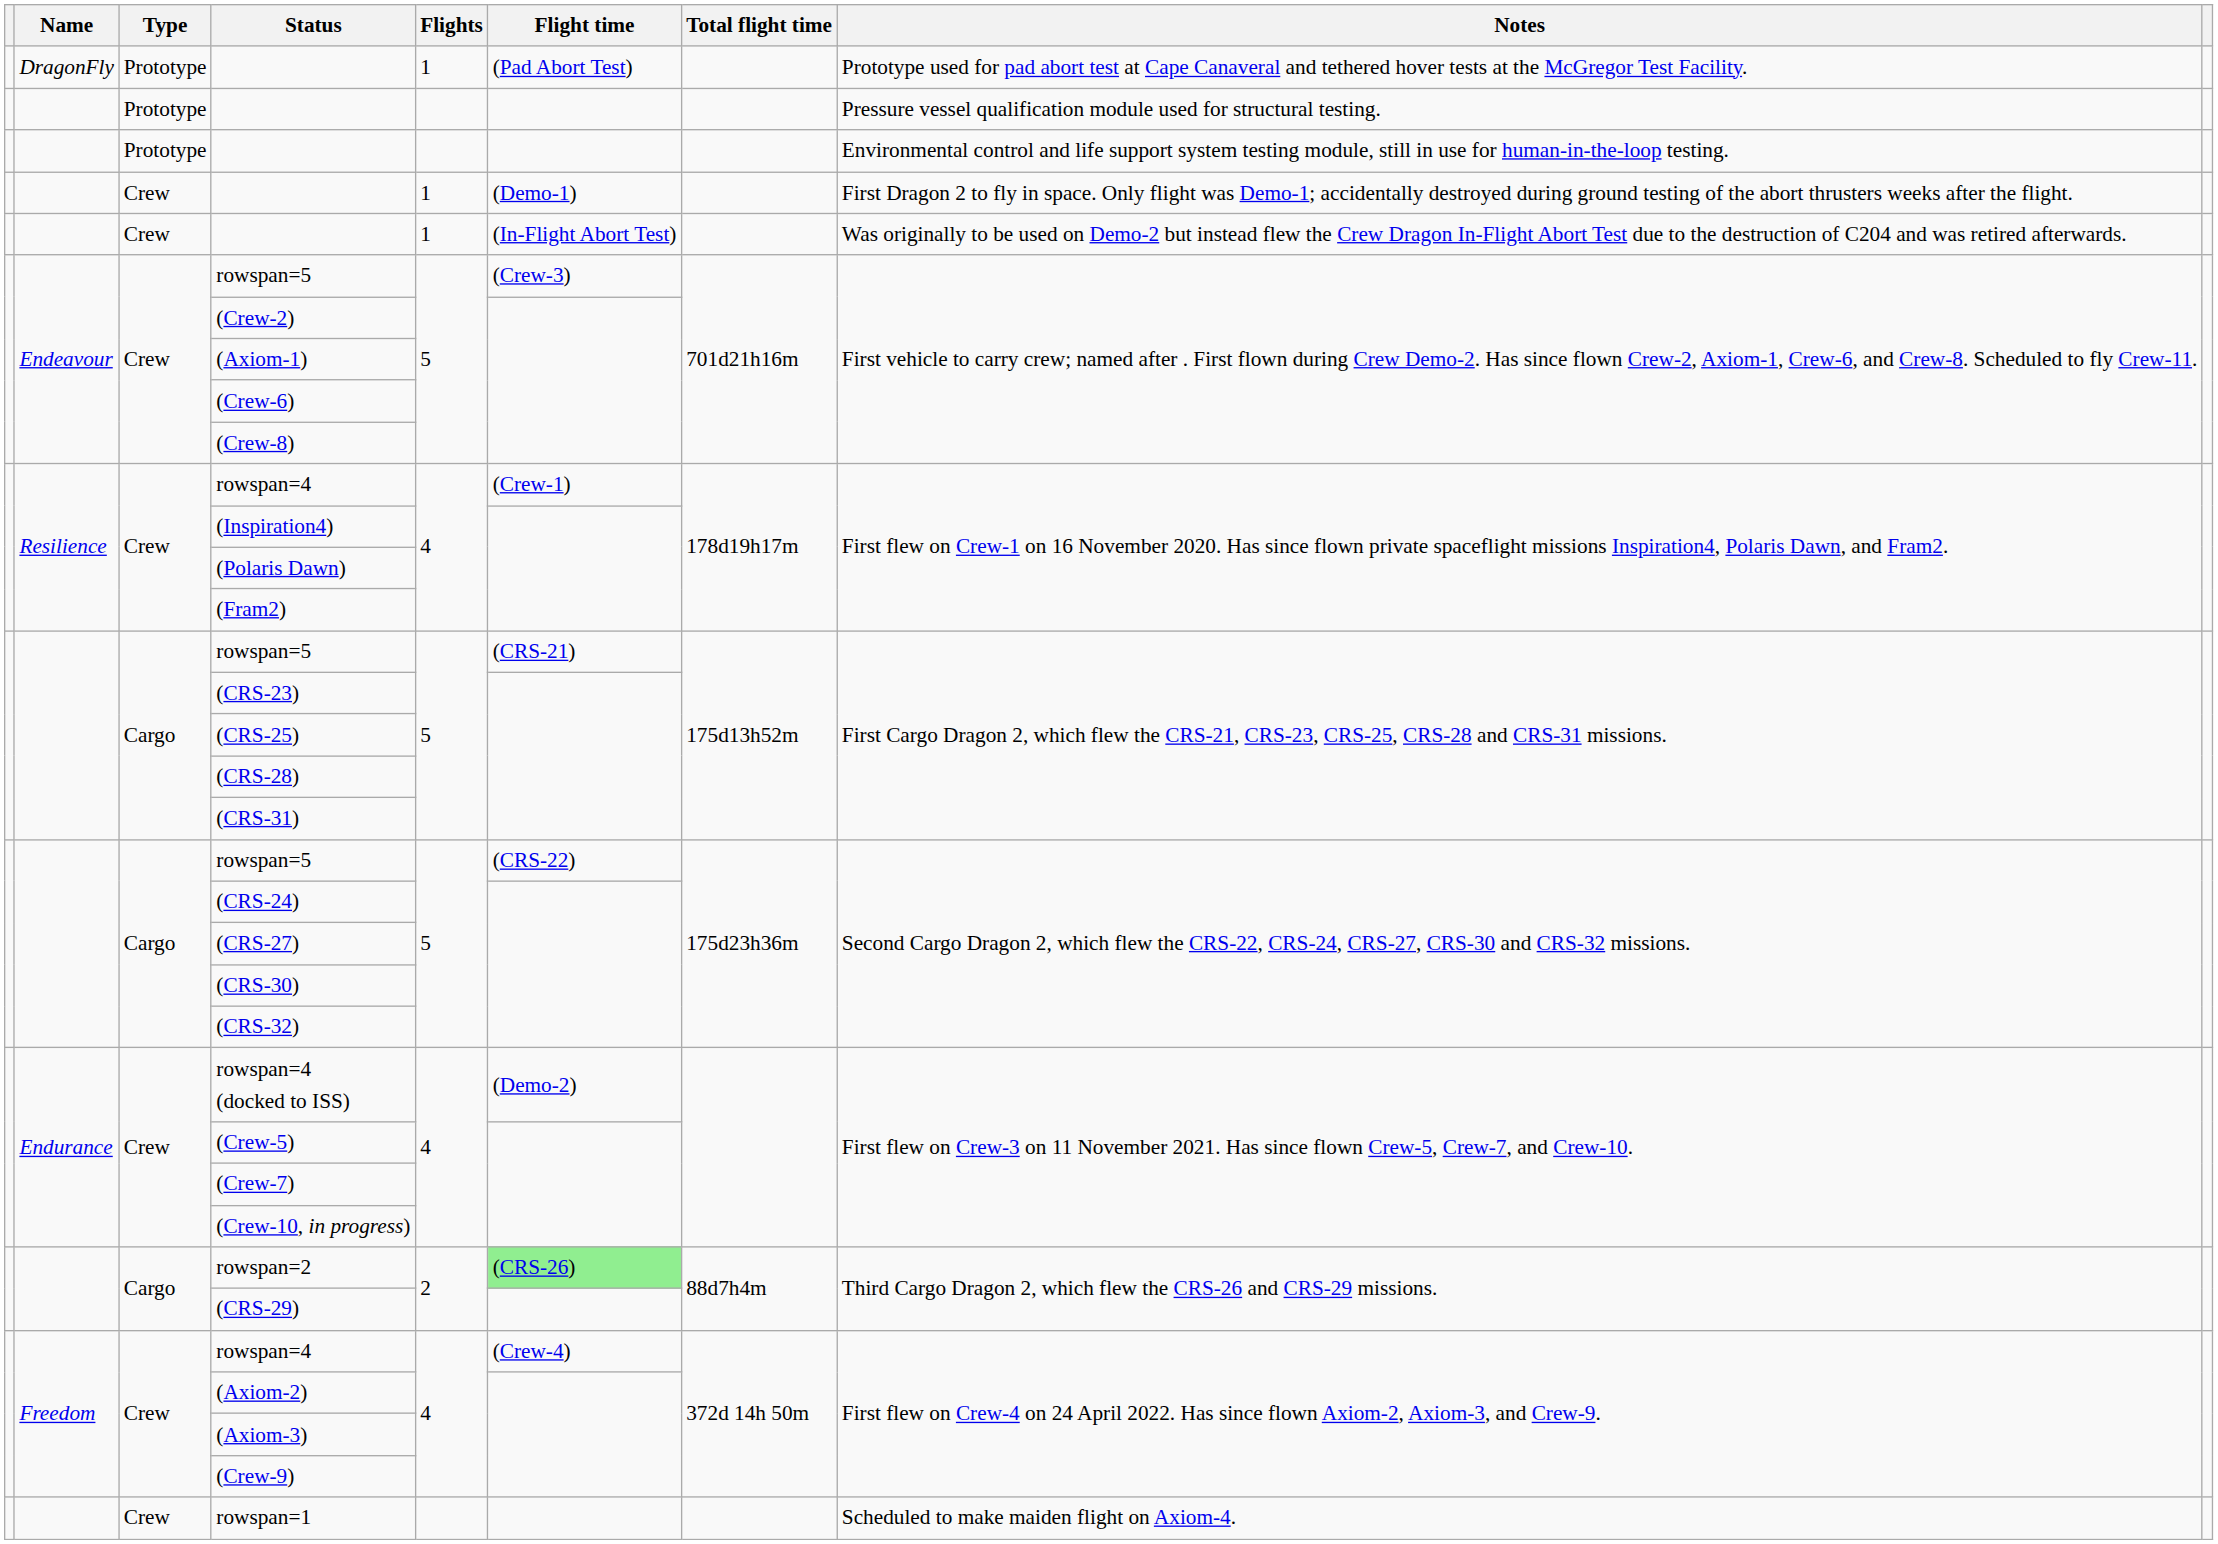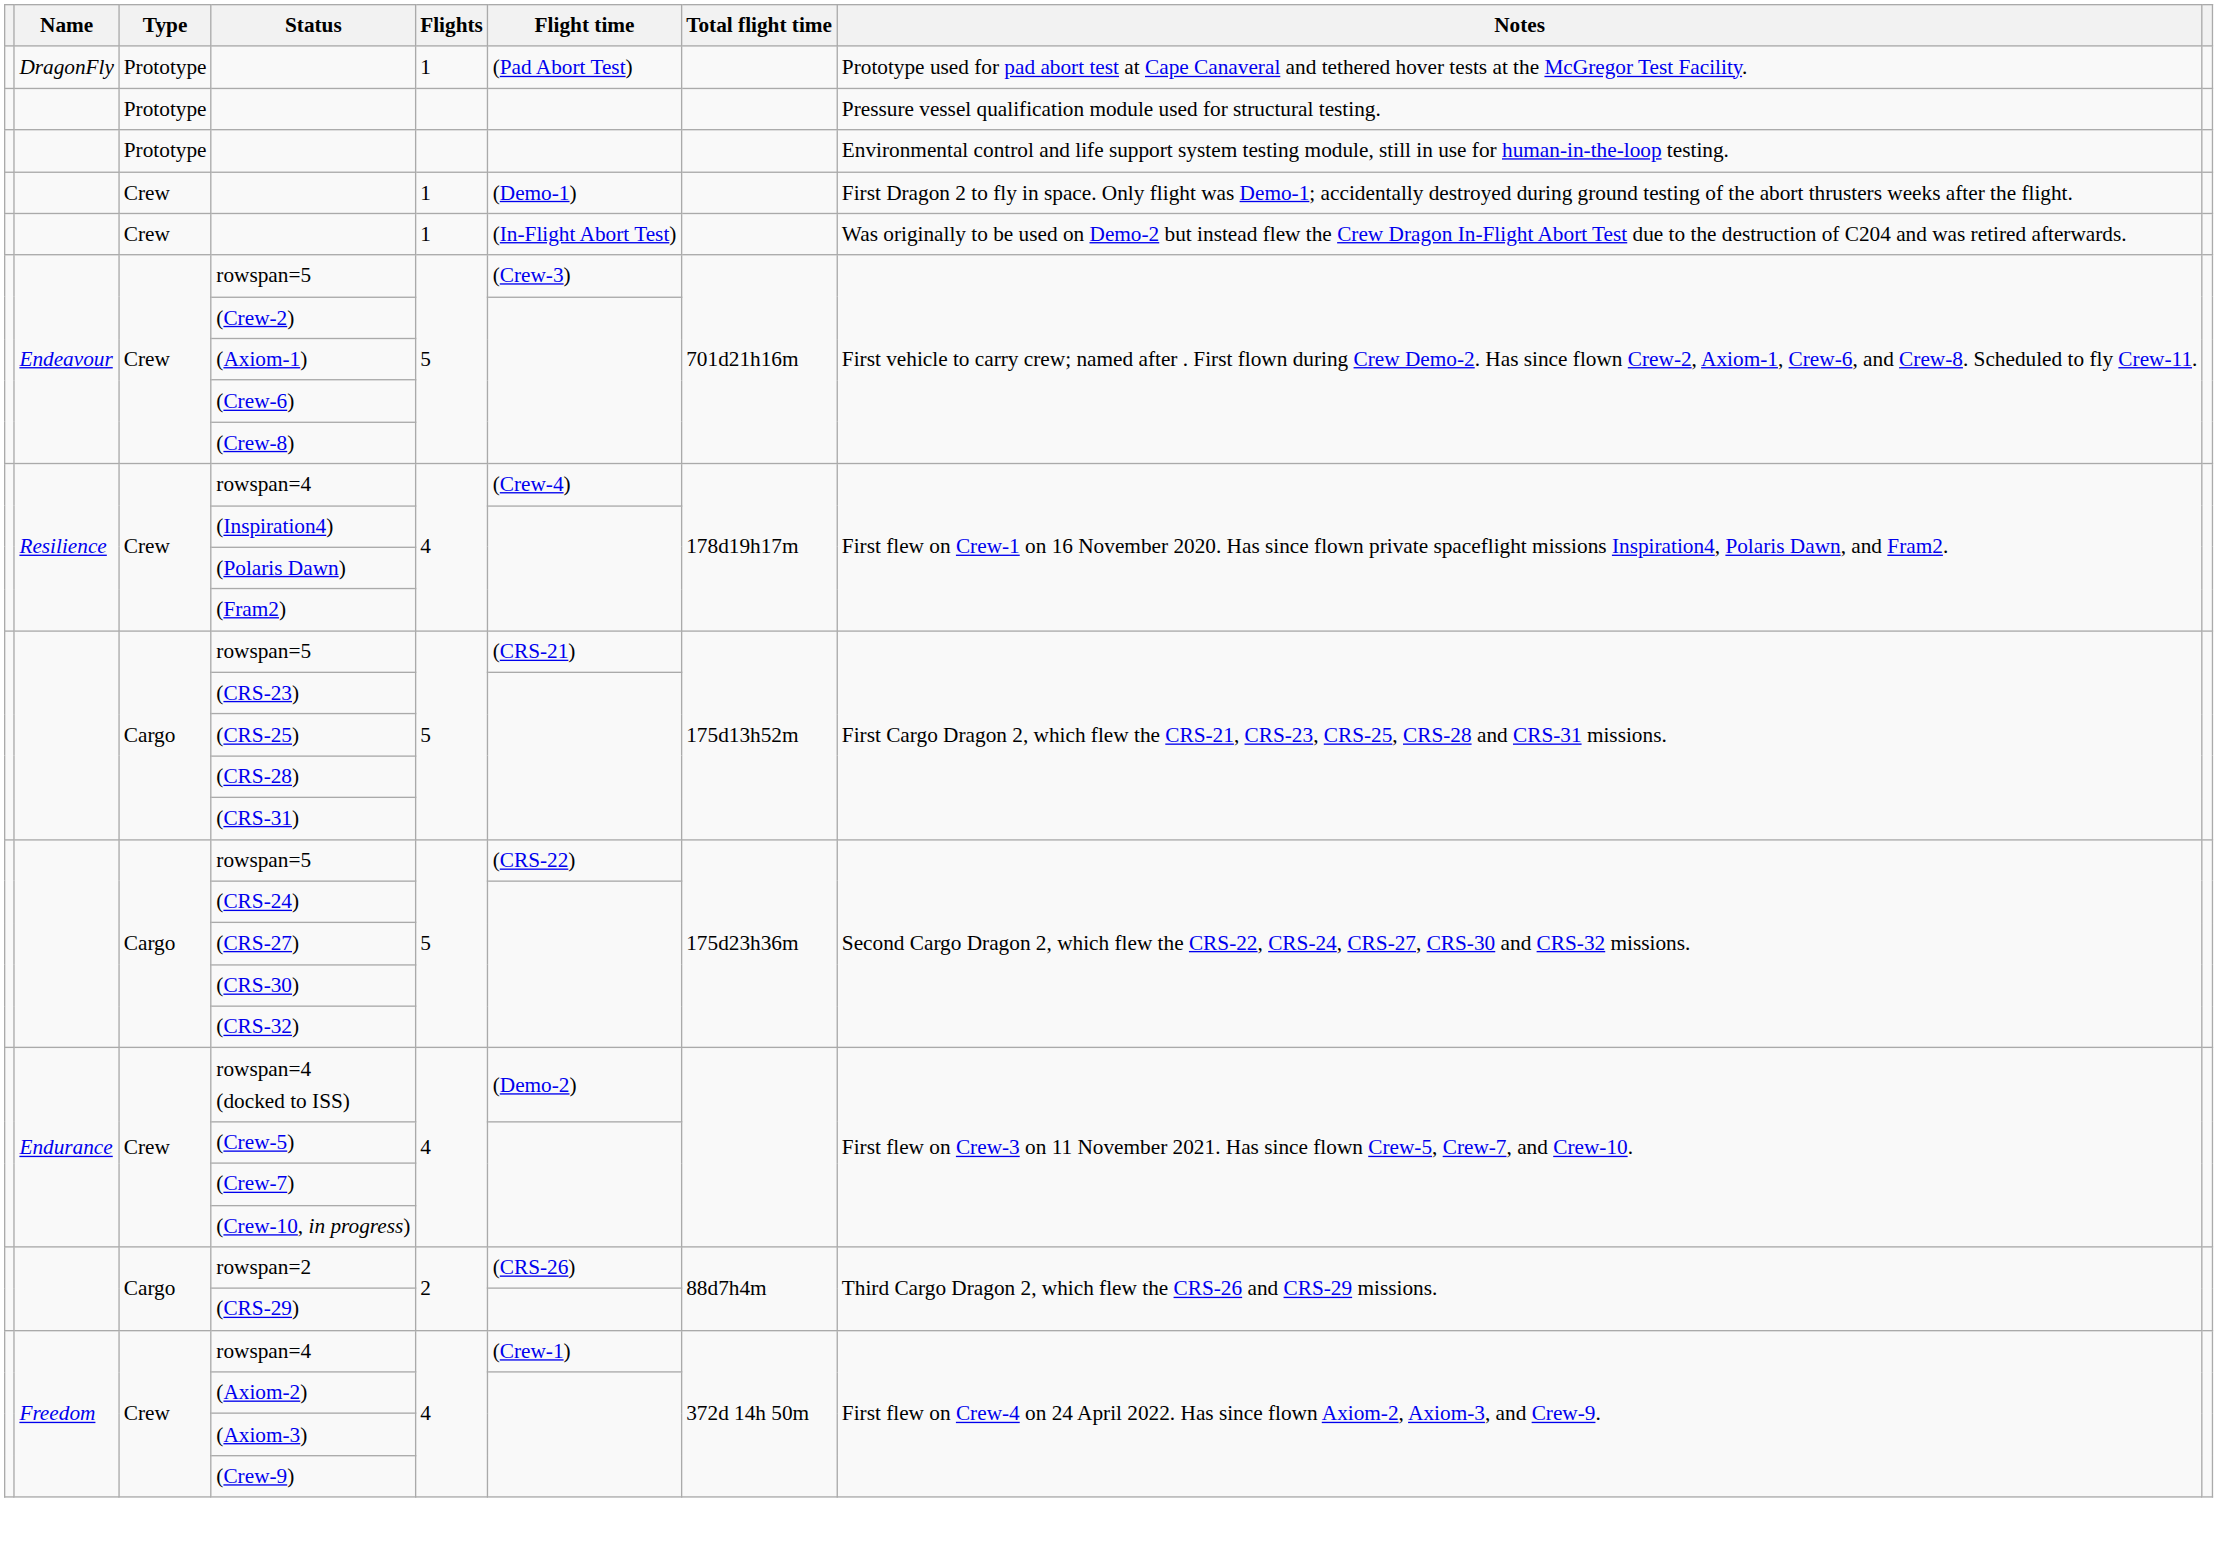(532, 484) (Crew-1) -> (532, 484) (Crew-4)
(534, 1267) lightgreen background -> (534, 1267) no background
(532, 1350) (Crew-4) -> (532, 1350) (Crew-1)
- row: (67, 1518)
